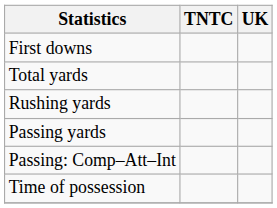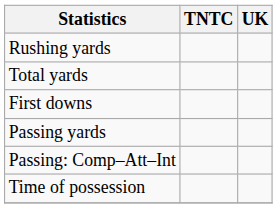rows swapped: (50, 47) <-> (60, 103)
